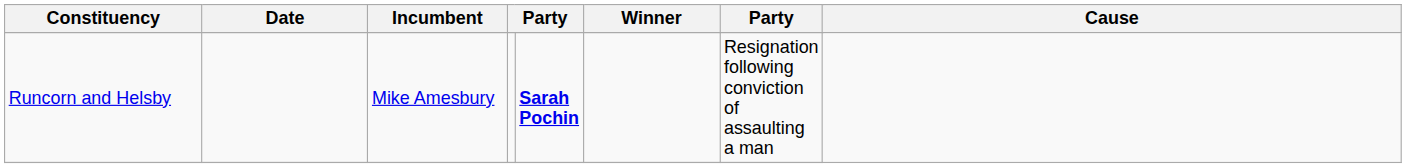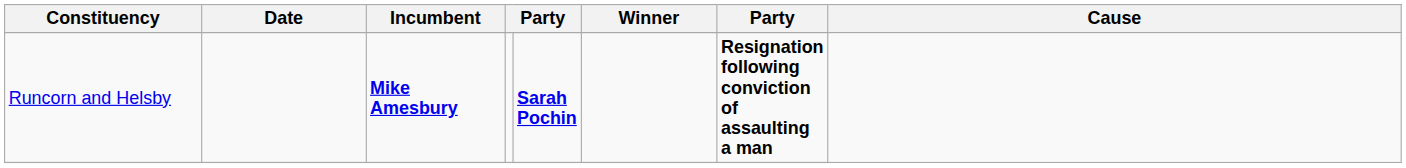(433, 97) normal -> (414, 97) bold
(771, 97) normal -> (772, 97) bold
